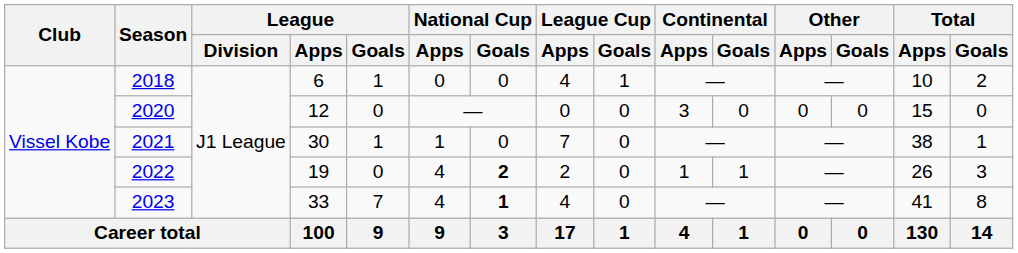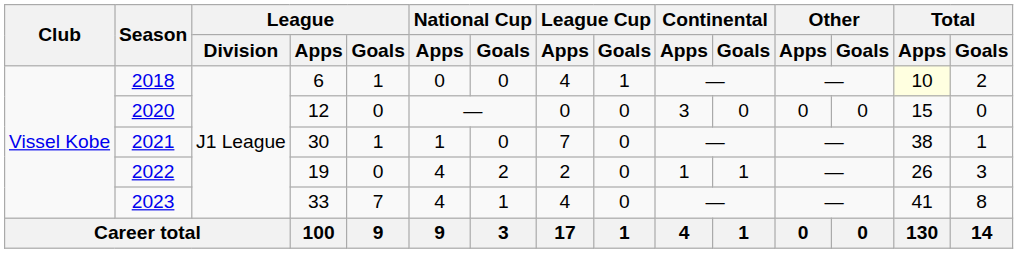(922, 80) no background -> (922, 80) lightyellow background
(503, 171) bold -> (503, 171) normal
(503, 202) bold -> (503, 202) normal
